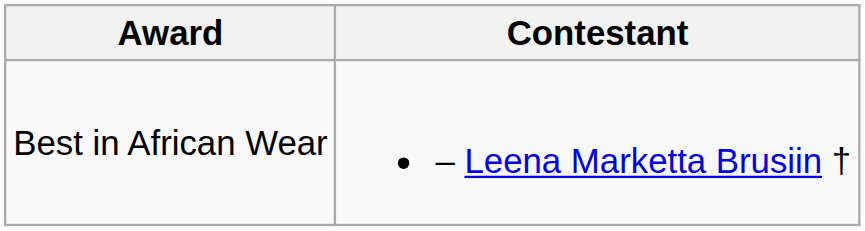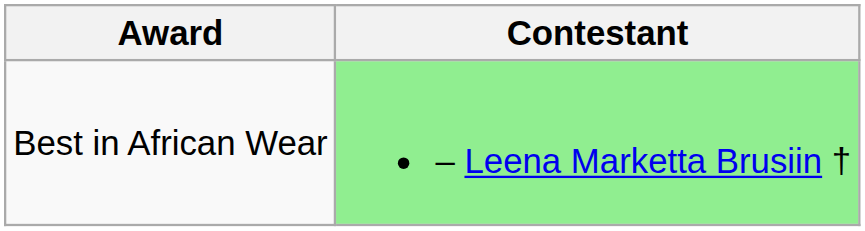(598, 162) no background -> (598, 162) lightgreen background
